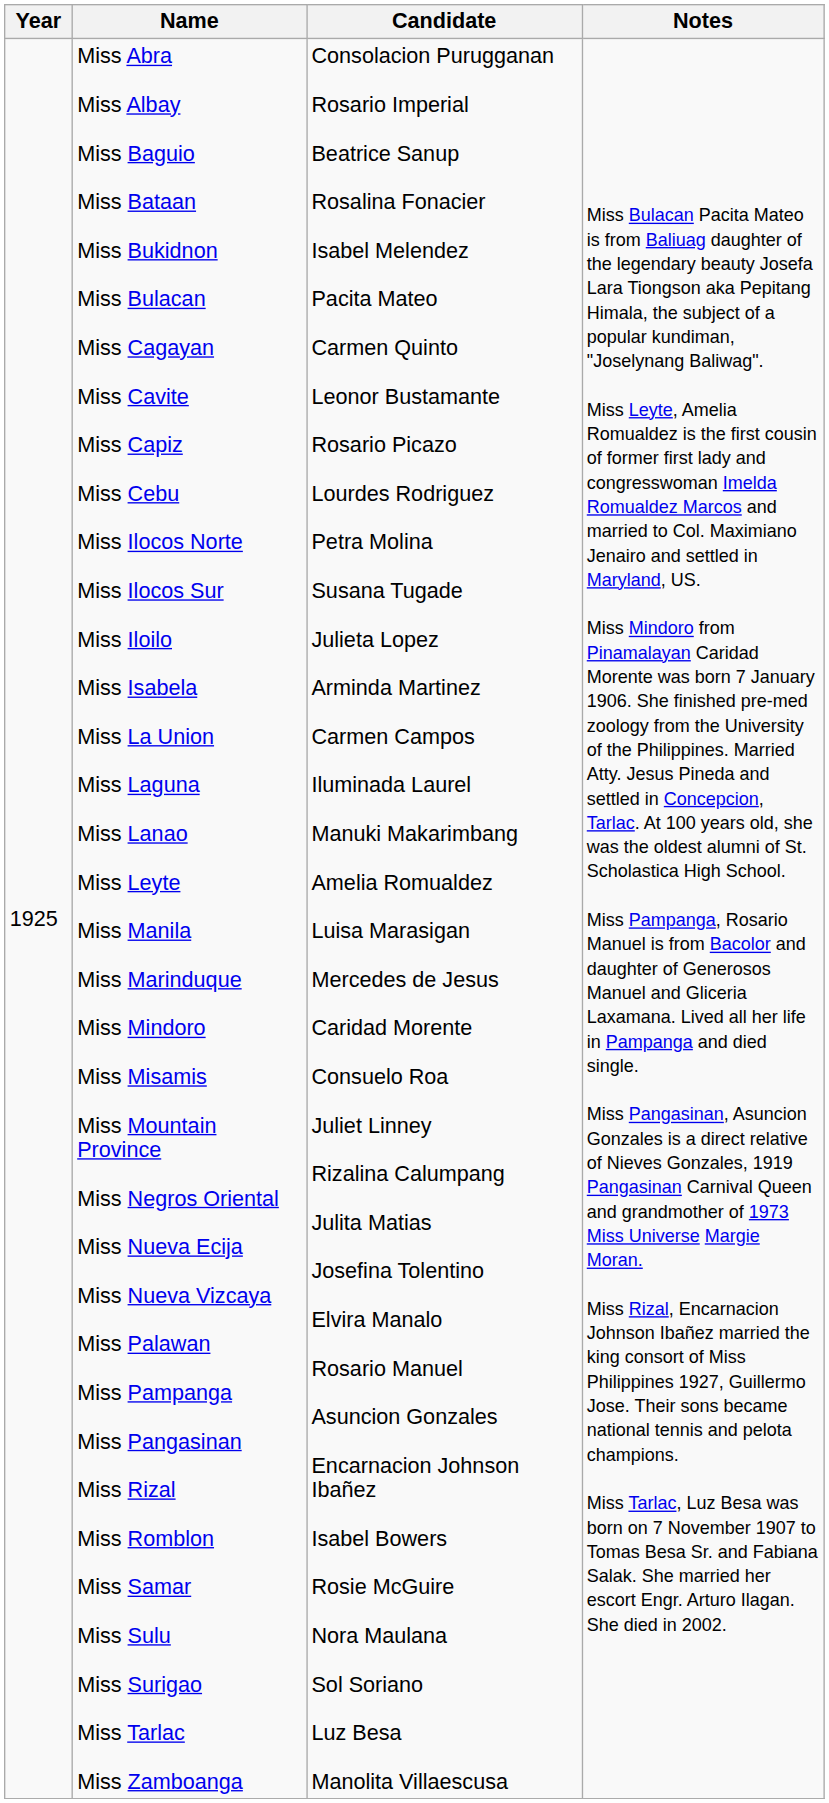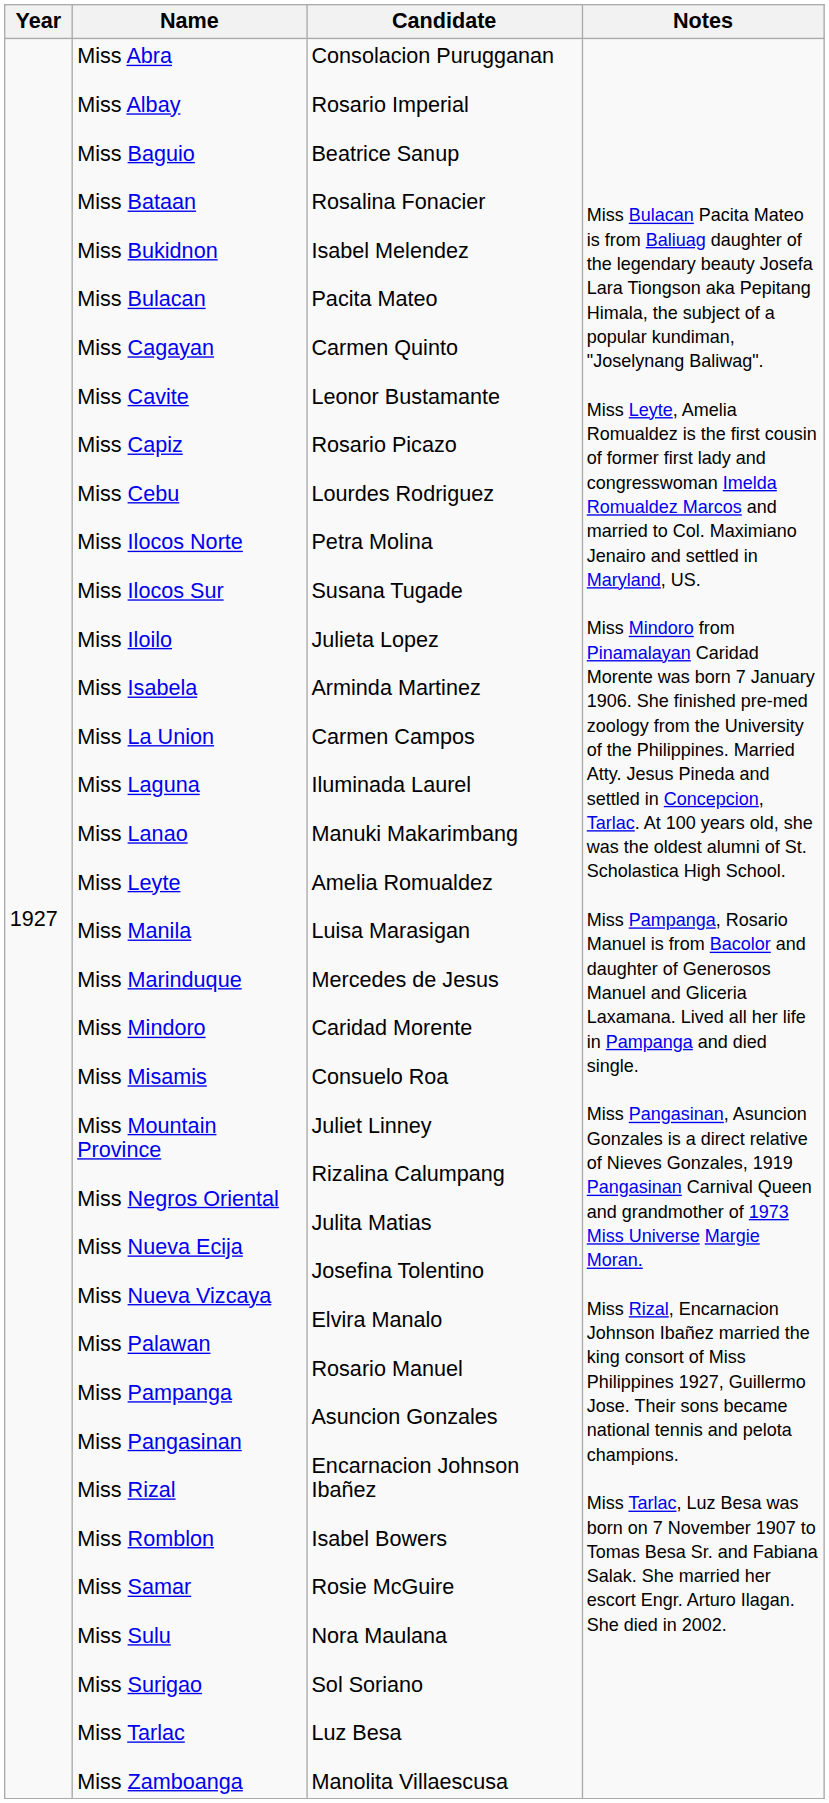(34, 918) 1925 -> (34, 918) 1927
